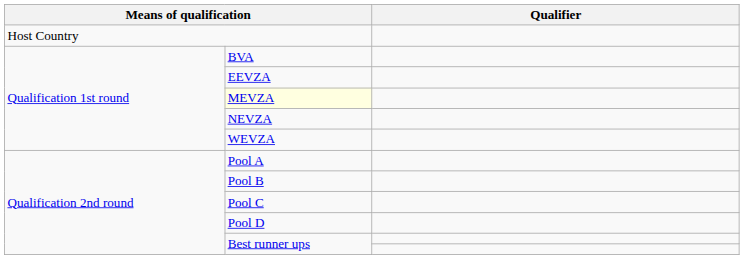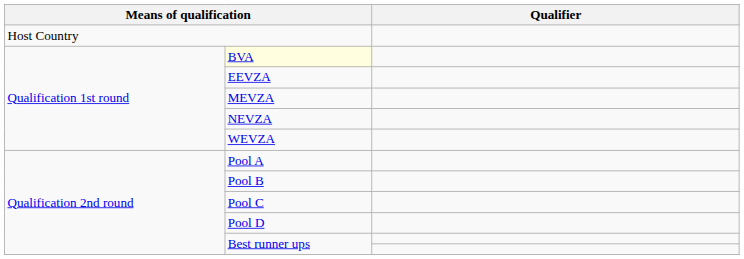(241, 56) no background -> (241, 56) lightyellow background
(251, 98) lightyellow background -> (251, 98) no background
